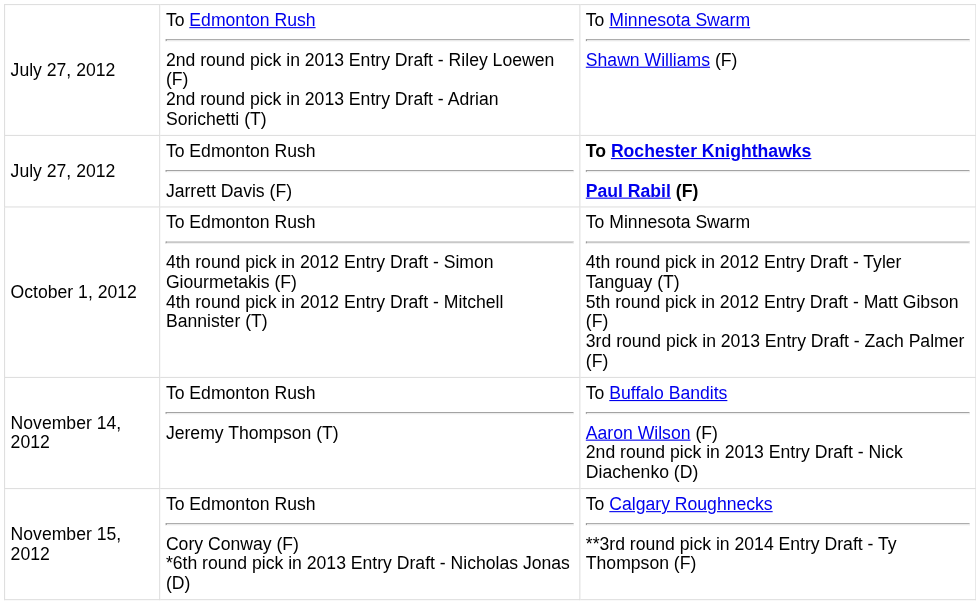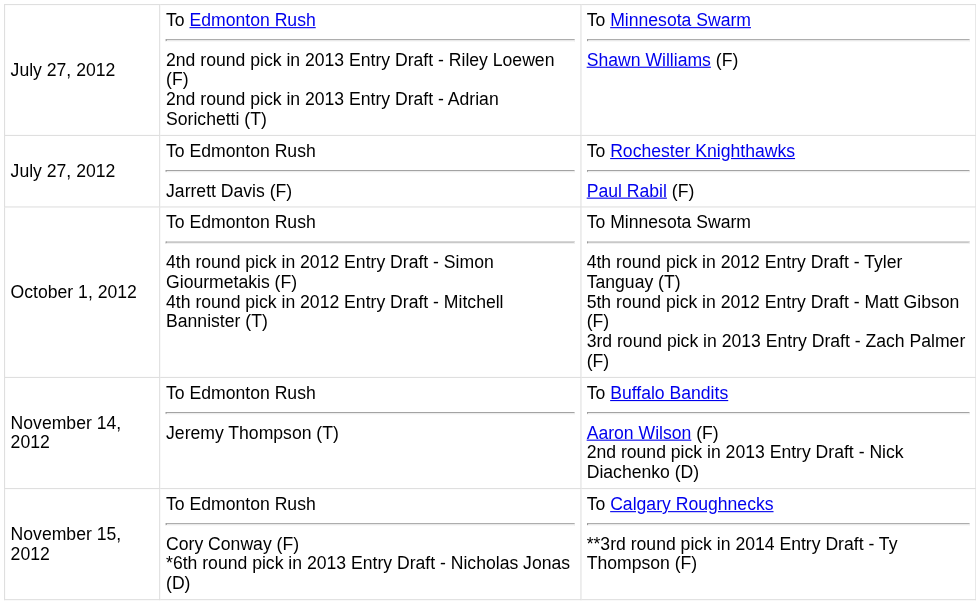(778, 171) bold -> (778, 171) normal
